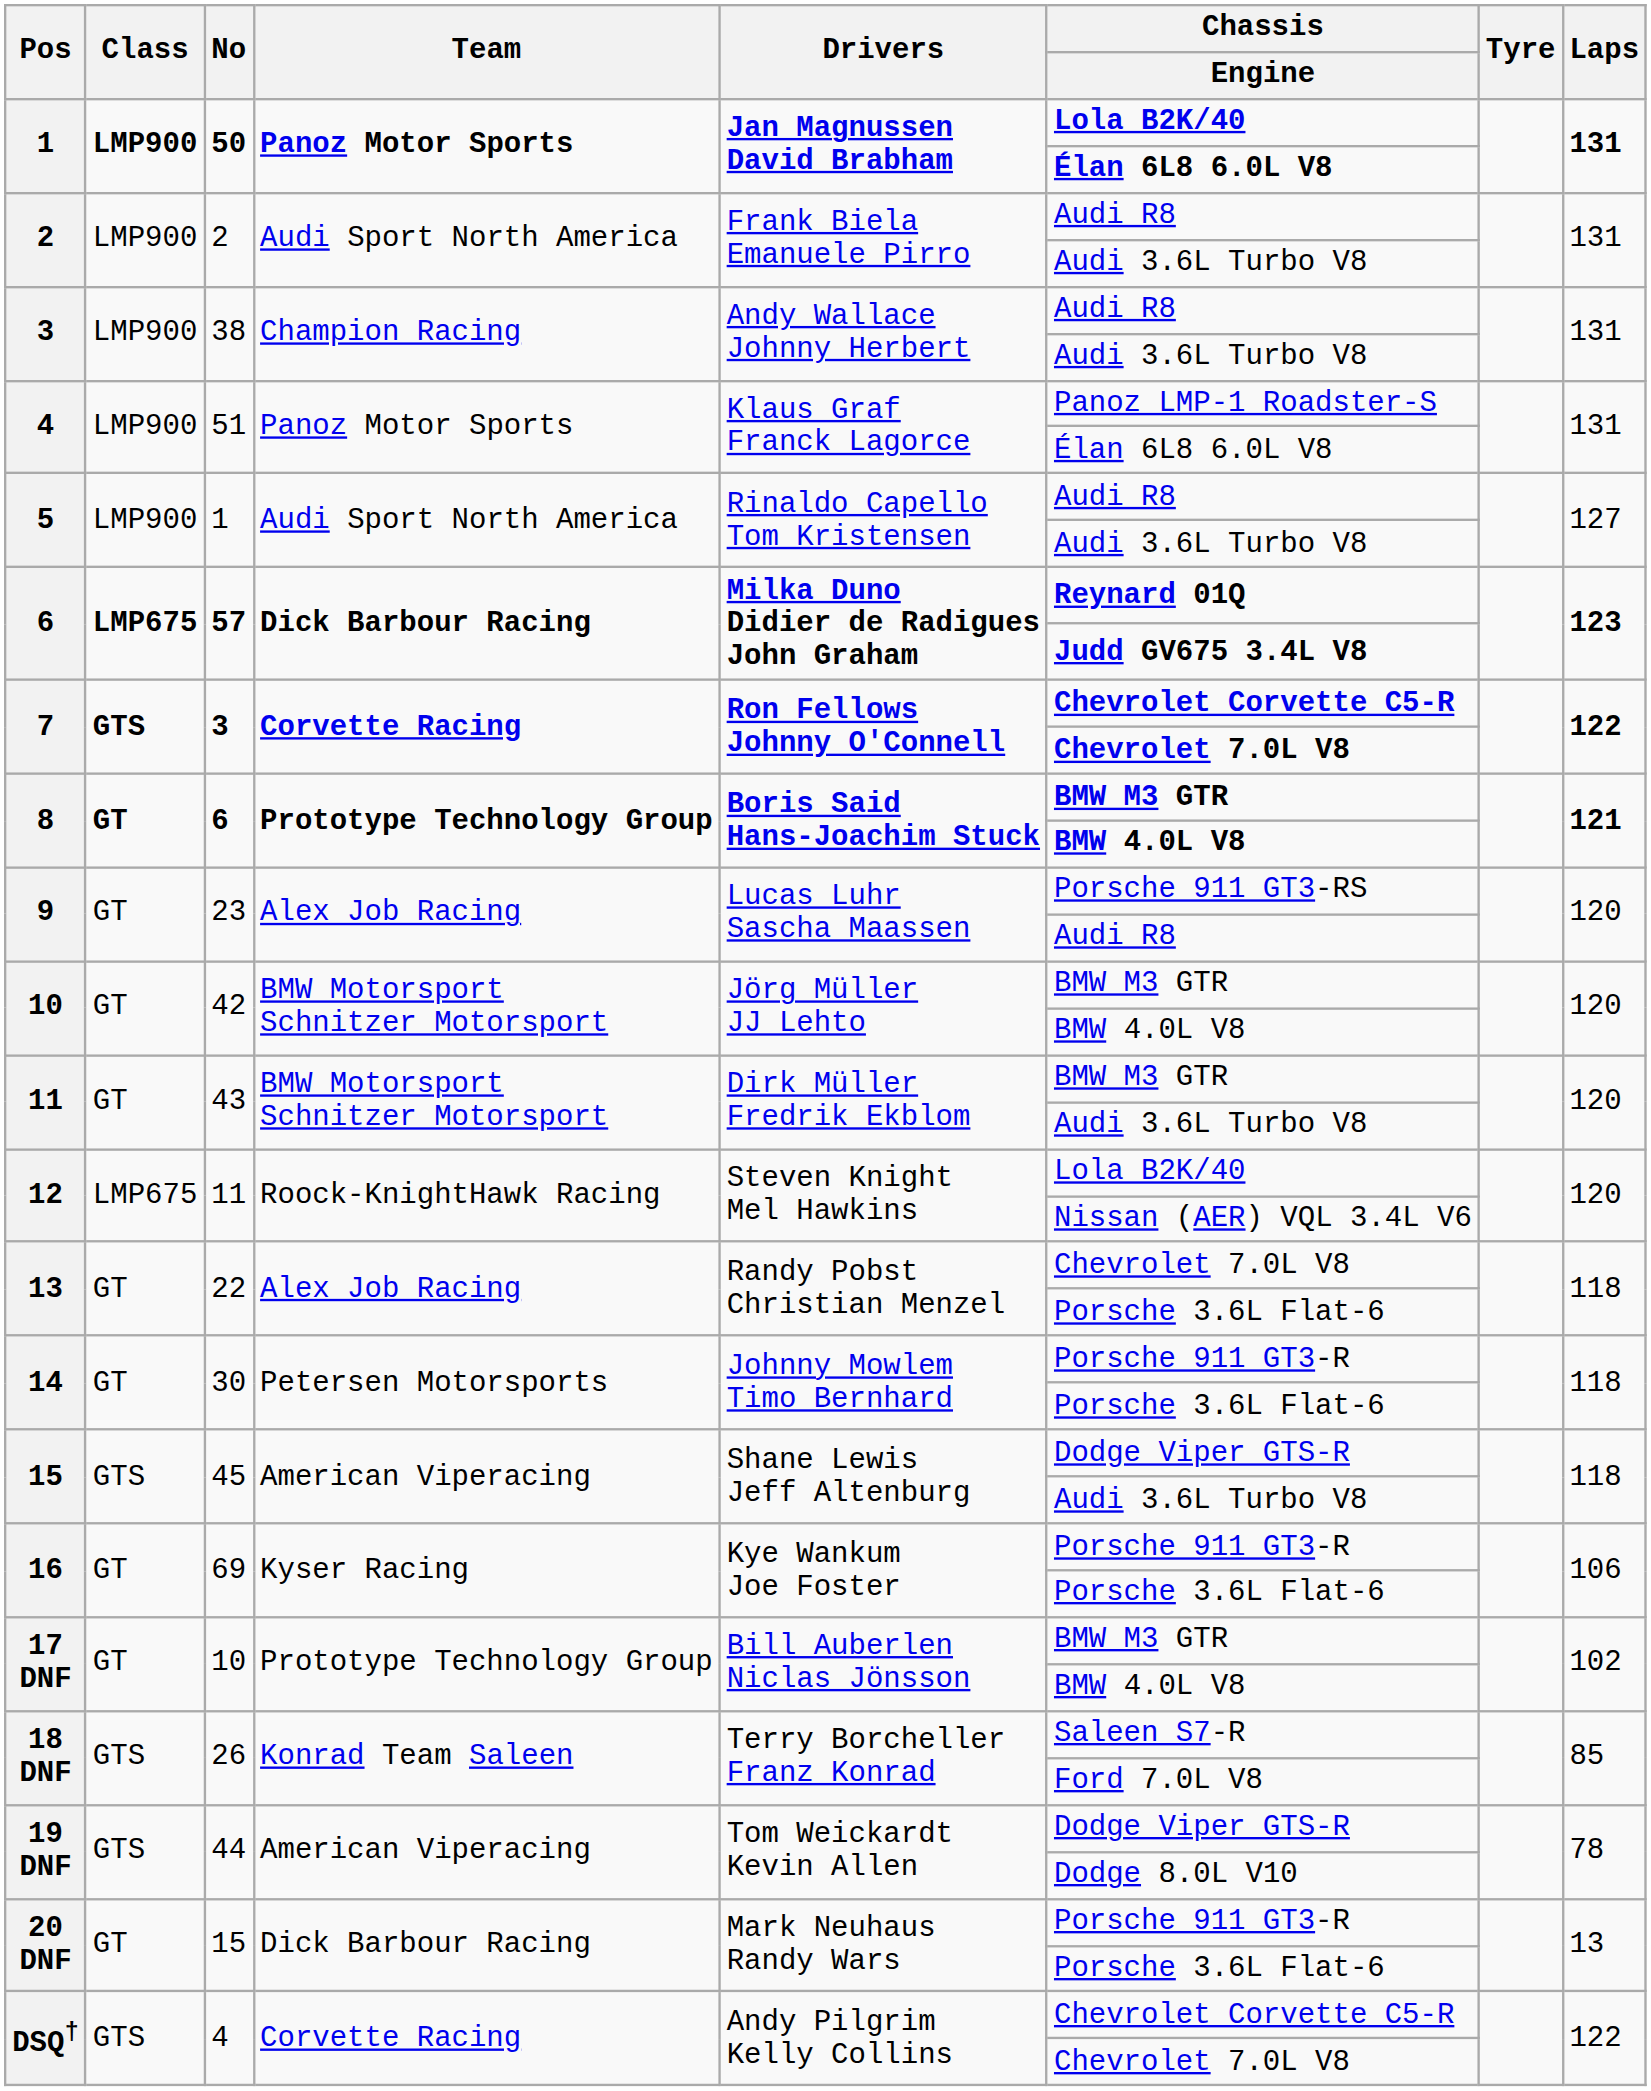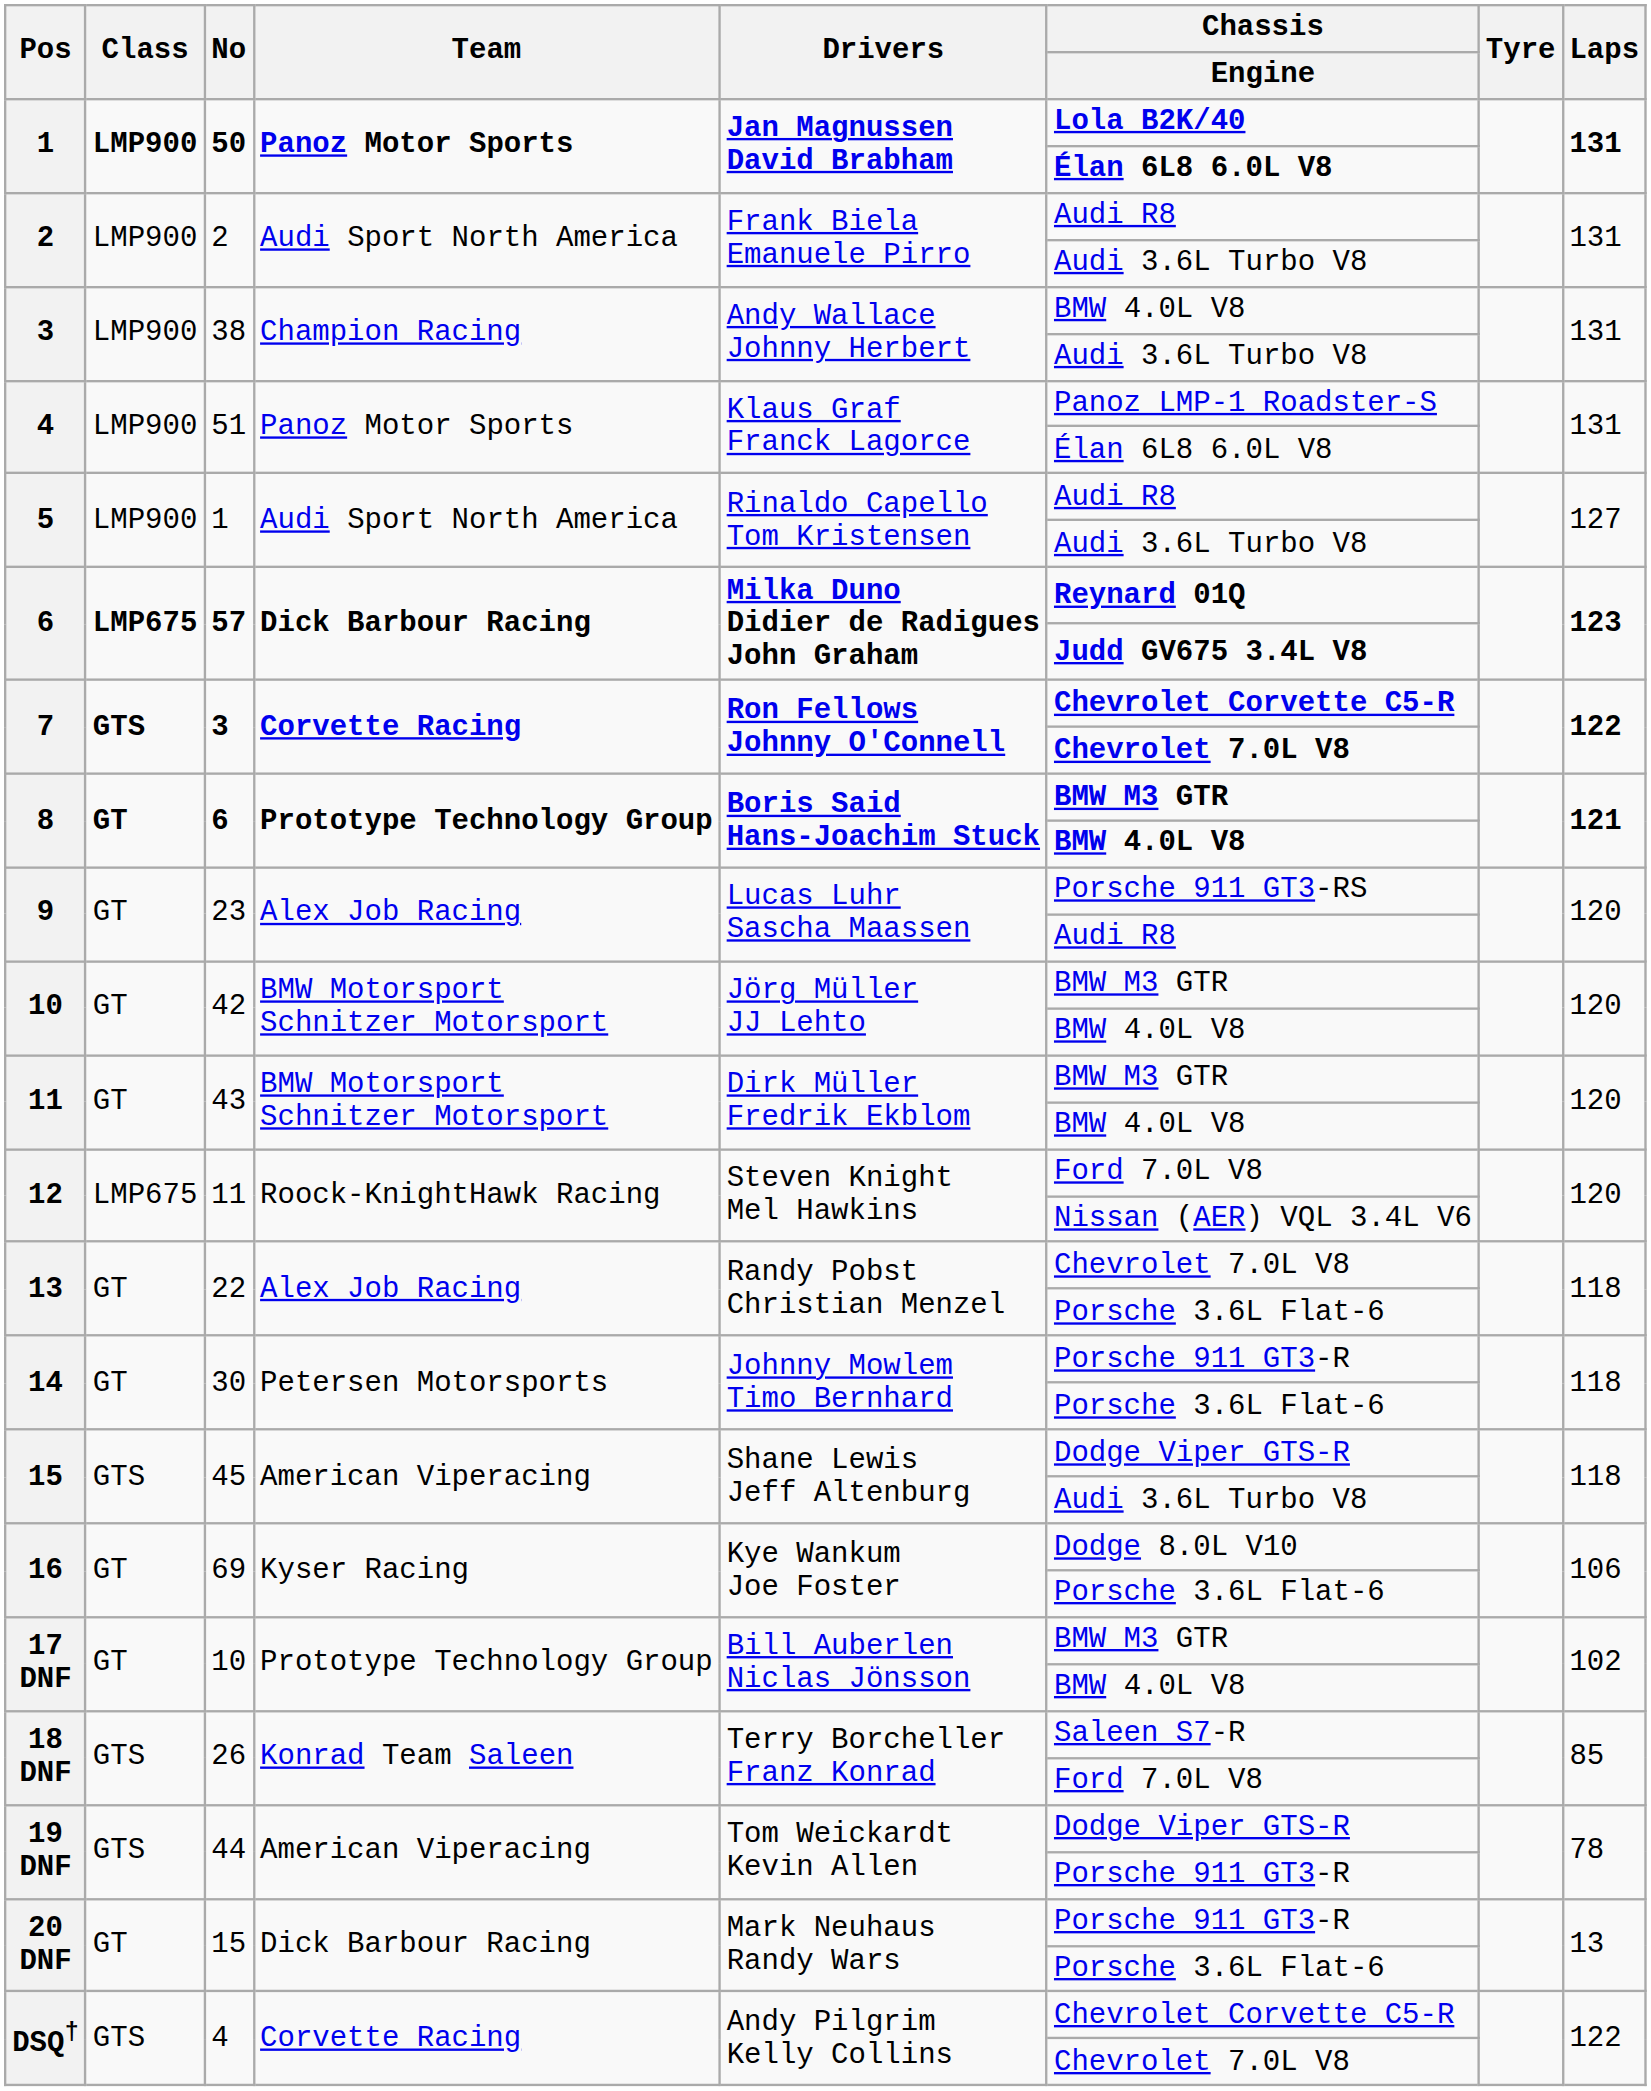(1115, 310) Audi R8 -> (1150, 310) BMW 4.0L V8
(1211, 1126) Audi 3.6L Turbo V8 -> (1150, 1126) BMW 4.0L V8
(1150, 1172) Lola B2K/40 -> (1158, 1172) Ford 7.0L V8
(1202, 1547) Porsche 911 GT3-R -> (1176, 1547) Dodge 8.0L V10
(1176, 1875) Dodge 8.0L V10 -> (1202, 1875) Porsche 911 GT3-R
